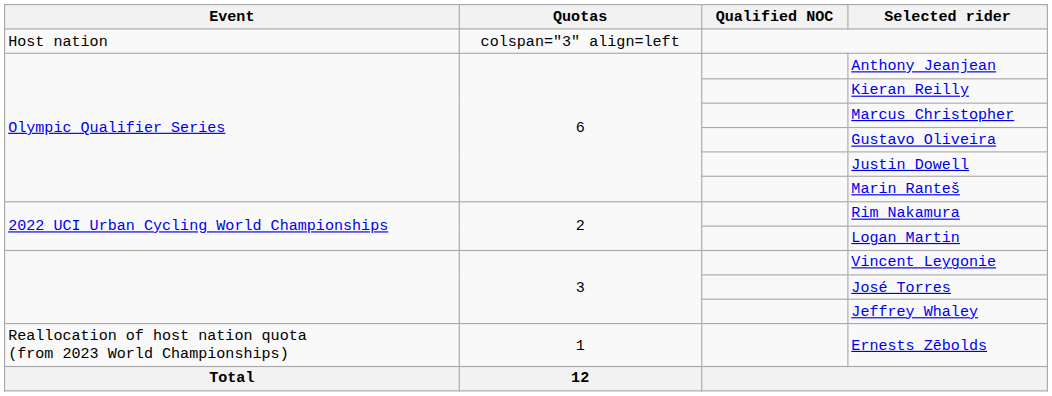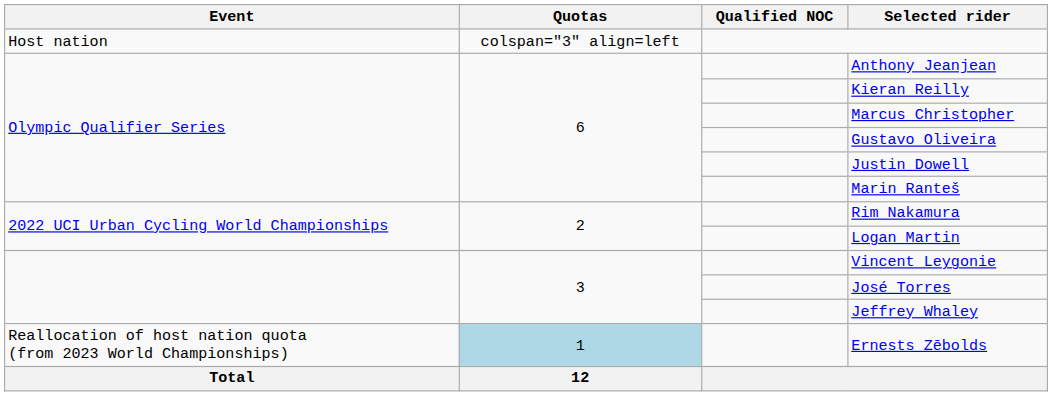(580, 345) no background -> (580, 345) lightblue background
